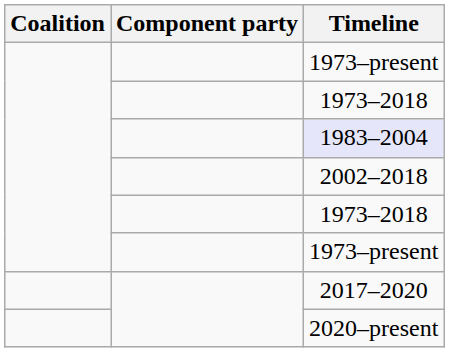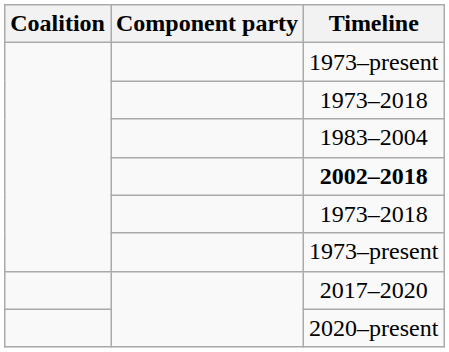(374, 137) lavender background -> (374, 137) no background
(374, 175) normal -> (374, 175) bold
